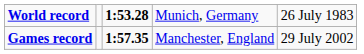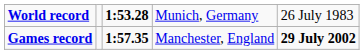(317, 37) normal -> (318, 37) bold
